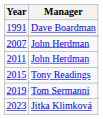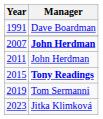(60, 43) normal -> (63, 43) bold
(61, 75) normal -> (62, 75) bold
